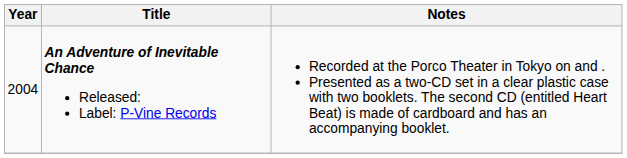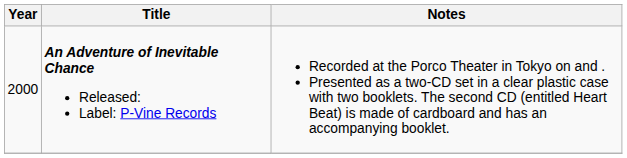(23, 89) 2004 -> (23, 89) 2000
